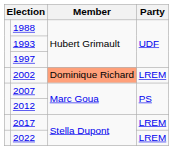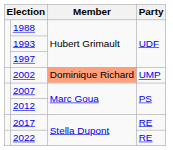(152, 75) LREM -> (150, 75) UMP
(152, 122) LREM -> (146, 122) RE
(152, 138) LREM -> (146, 138) RE
